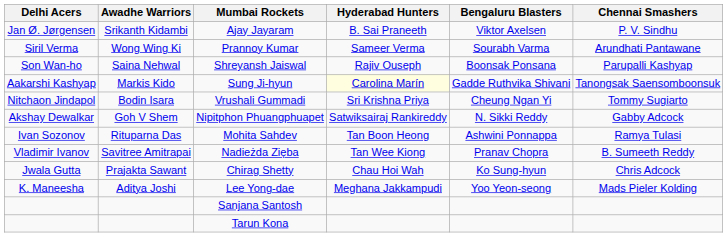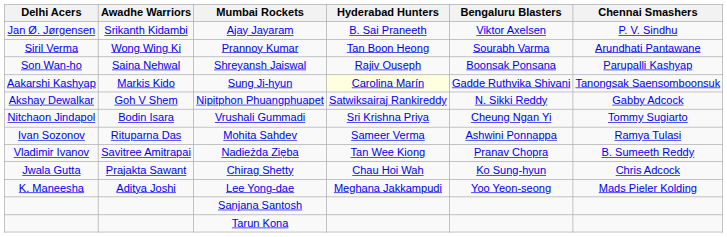(388, 48) Sameer Verma -> (388, 48) Tan Boon Heong
rows swapped: (260, 100) <-> (260, 118)
(388, 135) Tan Boon Heong -> (388, 135) Sameer Verma
